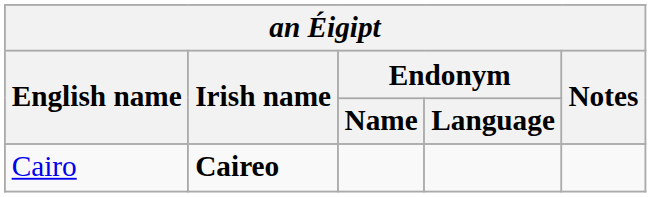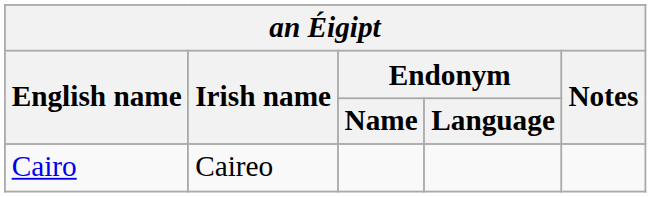(237, 167) bold -> (234, 167) normal
